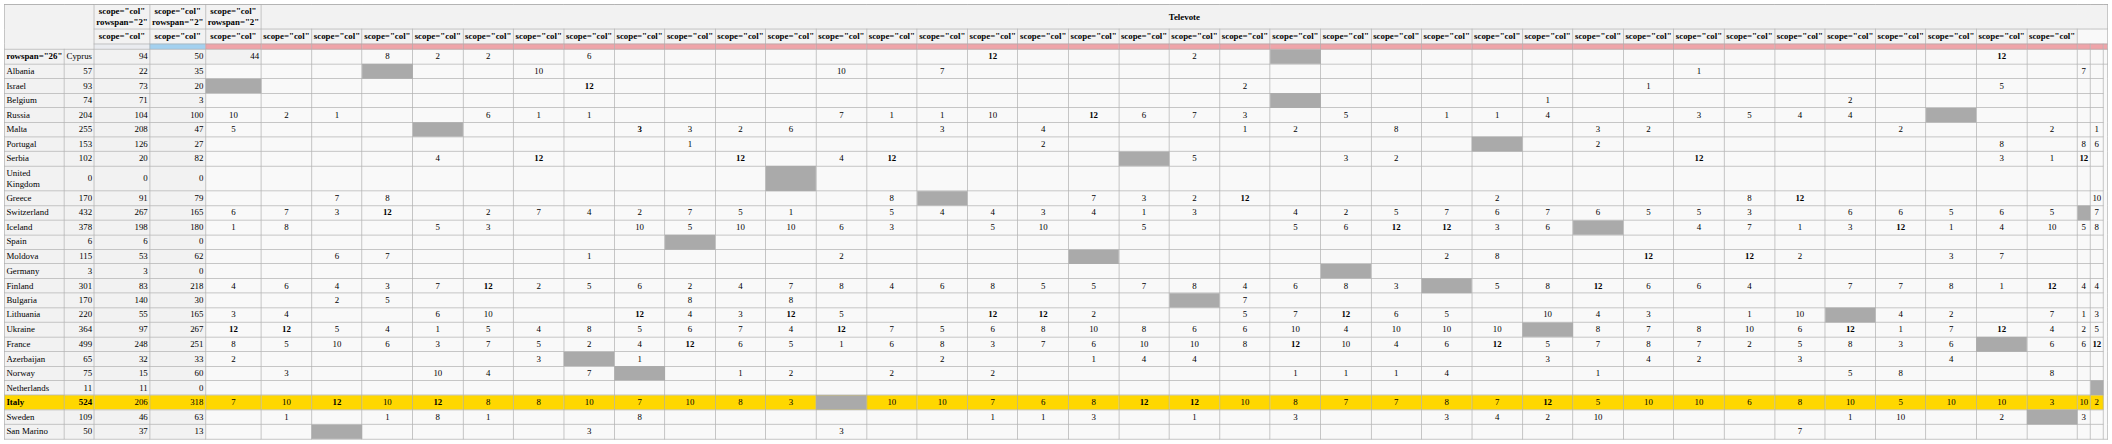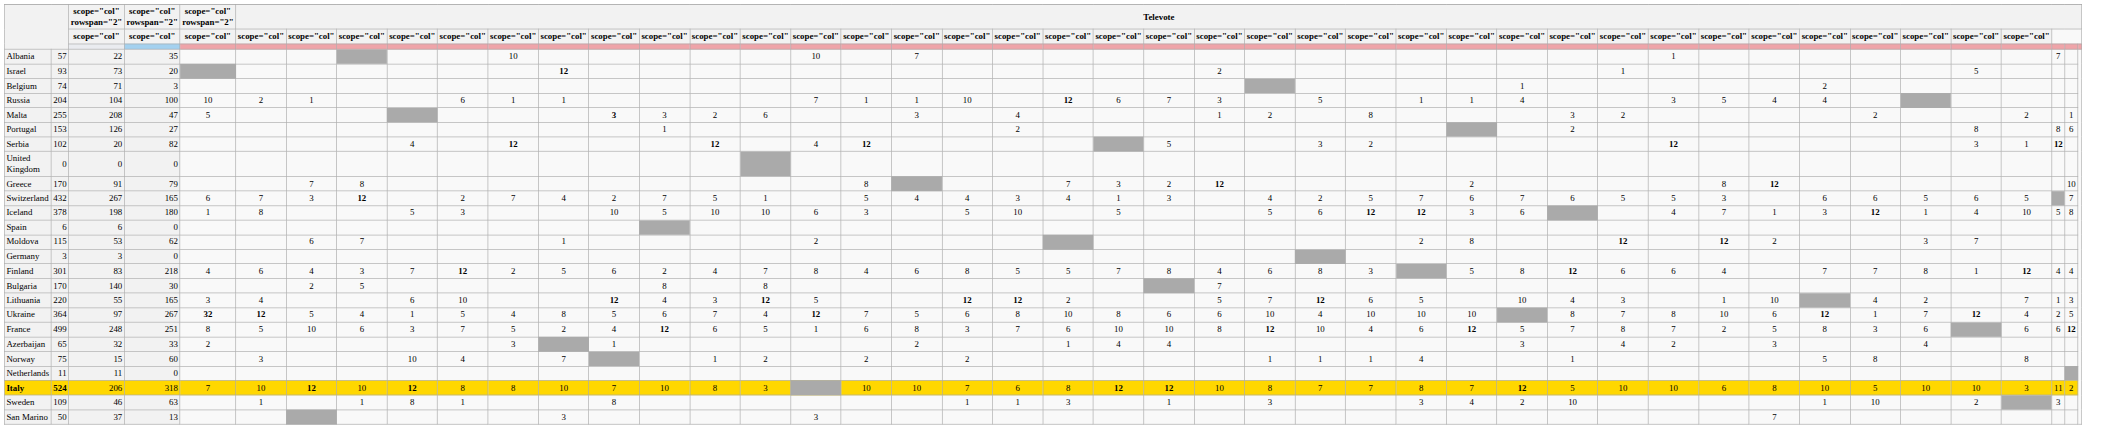- row: (34, 56)
(233, 329) 12 -> (208, 314) 32
(2084, 402) 10 -> (2058, 387) 11
